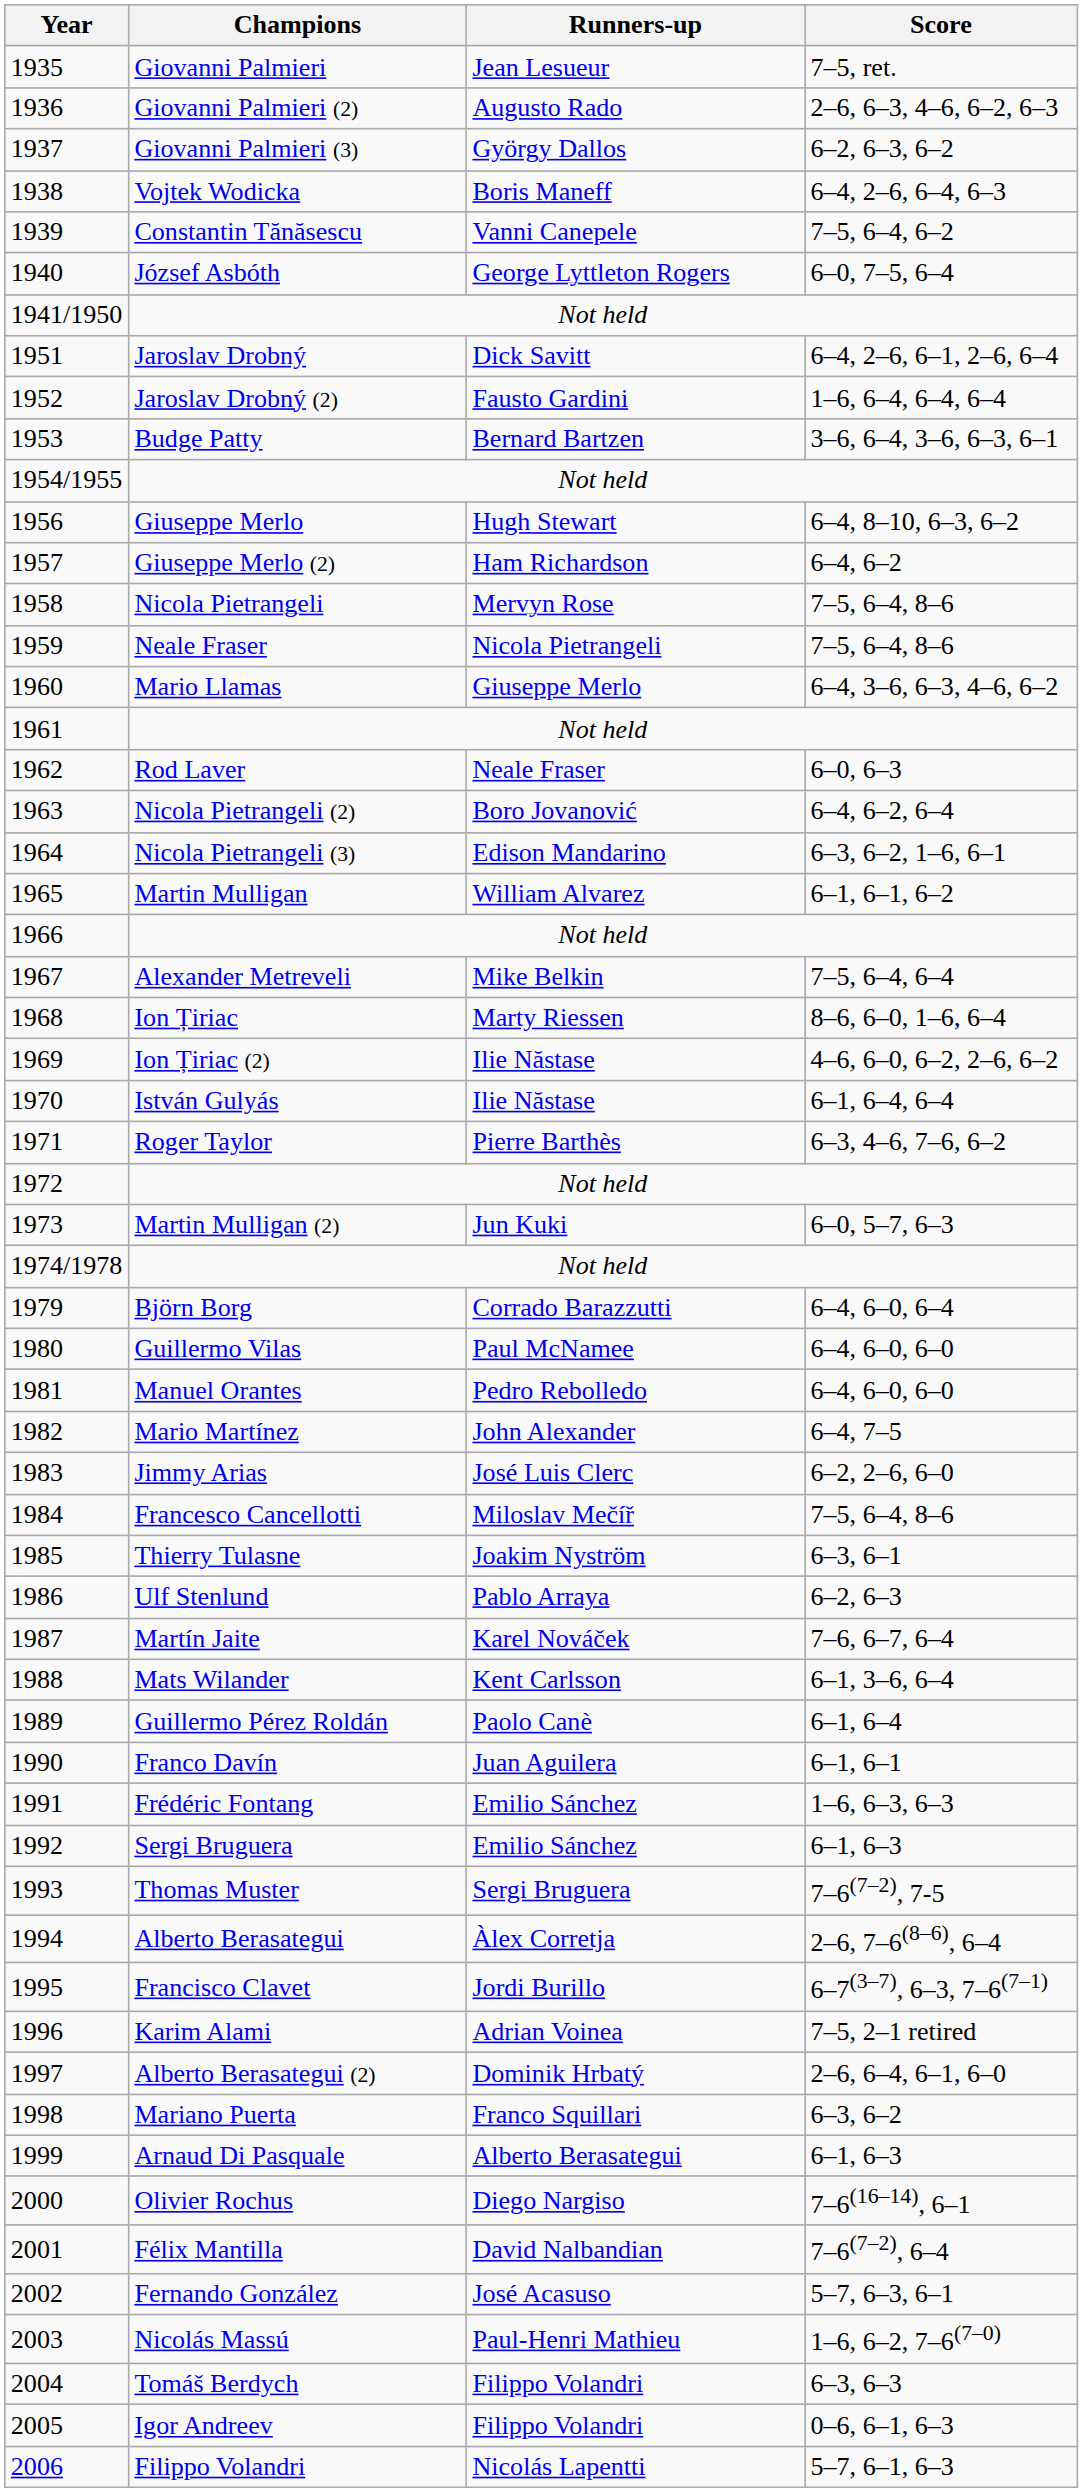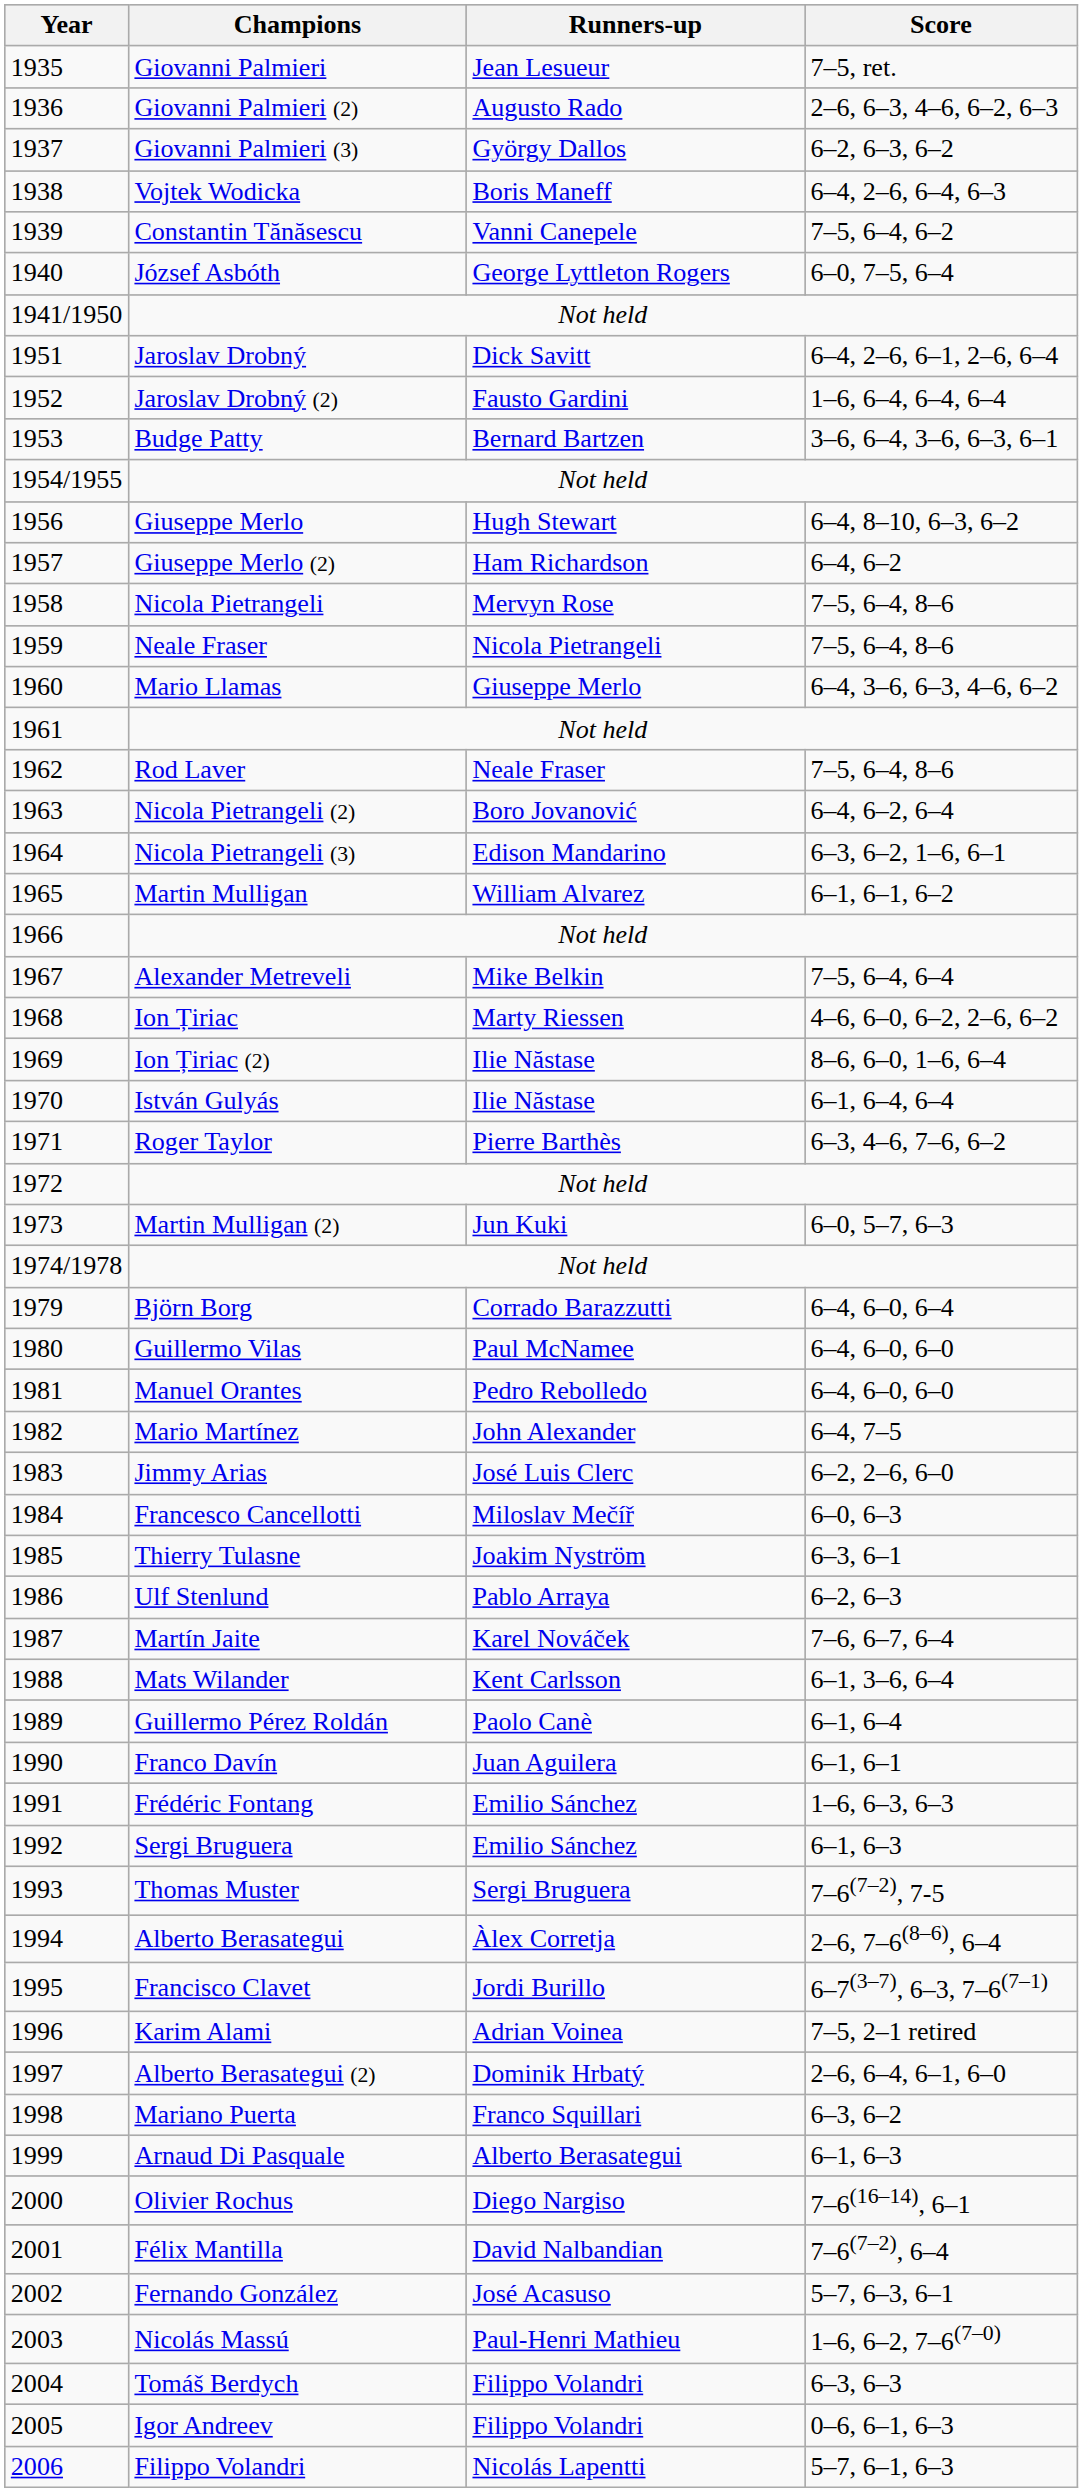(856, 769) 6–0, 6–3 -> (882, 769) 7–5, 6–4, 8–6
(908, 1017) 8–6, 6–0, 1–6, 6–4 -> (934, 1017) 4–6, 6–0, 6–2, 2–6, 6–2
(934, 1059) 4–6, 6–0, 6–2, 2–6, 6–2 -> (908, 1059) 8–6, 6–0, 1–6, 6–4
(882, 1514) 7–5, 6–4, 8–6 -> (856, 1514) 6–0, 6–3
